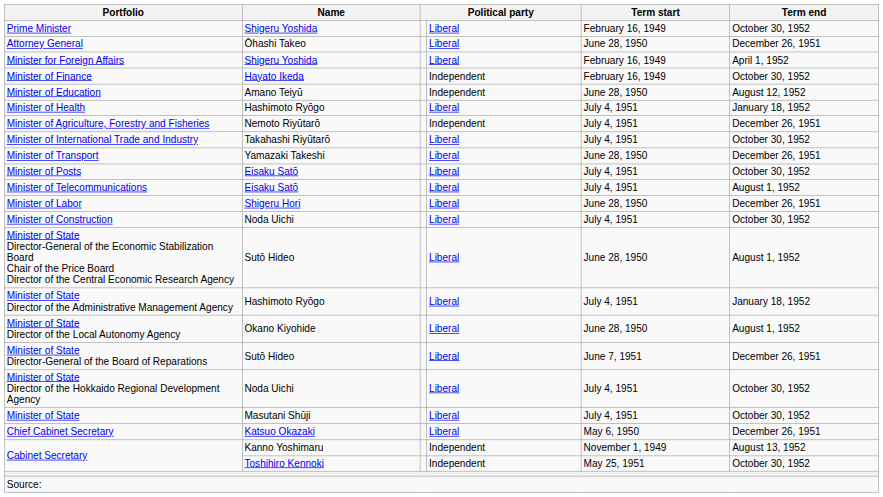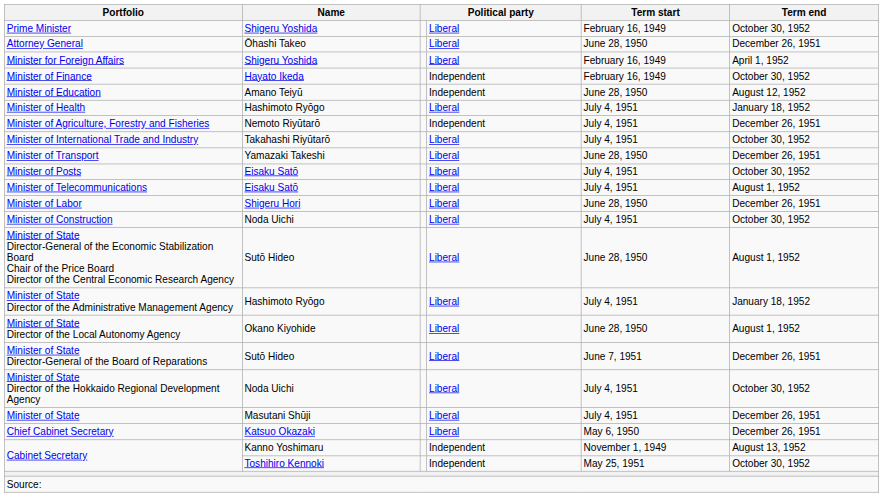(771, 416) October 30, 1952 -> (776, 416) December 26, 1951
